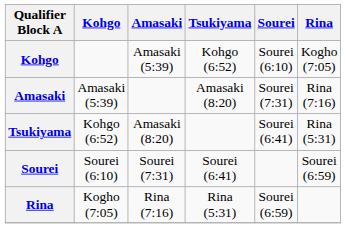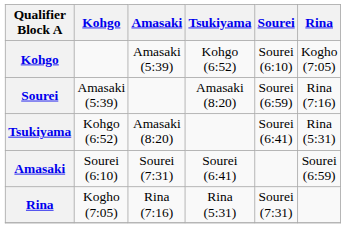(40, 95) Amasaki -> (40, 95) Sourei
(276, 95) Sourei (7:31) -> (276, 95) Sourei (6:59)
(40, 168) Sourei -> (40, 168) Amasaki
(276, 204) Sourei (6:59) -> (276, 204) Sourei (7:31)
